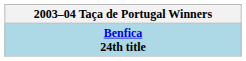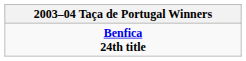(123, 39) lightblue background -> (123, 39) no background
